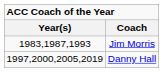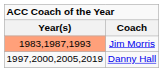(55, 43) no background -> (55, 43) lightsalmon background
